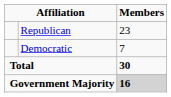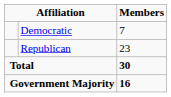rows swapped: (46, 48) <-> (46, 30)
(125, 83) lightgrey background -> (125, 83) no background
